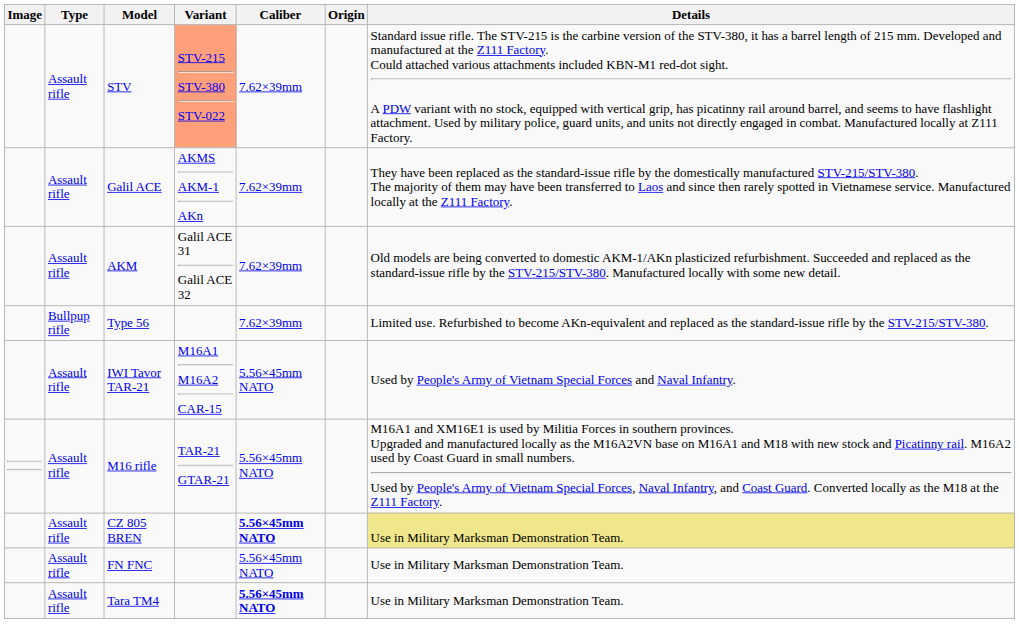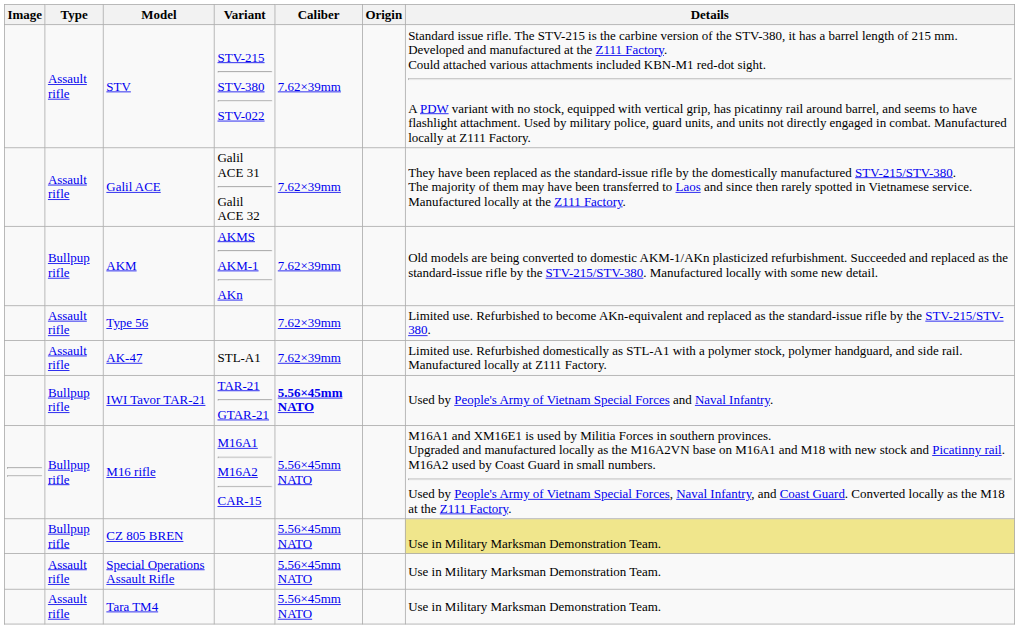(205, 86) lightsalmon background -> (245, 86) no background
(205, 187) AKMS AKM-1 AKn -> (245, 187) Galil ACE 31 Galil ACE 32
(67, 265) Assault rifle -> (69, 265) Bullpup rifle
(205, 265) Galil ACE 31 Galil ACE 32 -> (245, 265) AKMS AKM-1 AKn
(69, 322) Bullpup rifle -> (67, 322) Assault rifle
+ row: (124, 358)
(67, 379) Assault rifle -> (69, 400) Bullpup rifle
(205, 379) M16A1 M16A2 CAR-15 -> (245, 400) TAR-21 GTAR-21
(271, 379) normal -> (310, 400) bold
(67, 466) Assault rifle -> (69, 472) Bullpup rifle
(205, 466) TAR-21 GTAR-21 -> (245, 472) M16A1 M16A2 CAR-15
(67, 530) Assault rifle -> (69, 536) Bullpup rifle
(271, 530) bold -> (309, 536) normal
+ row: (155, 571)
- row: (130, 565)
(271, 600) bold -> (309, 606) normal
